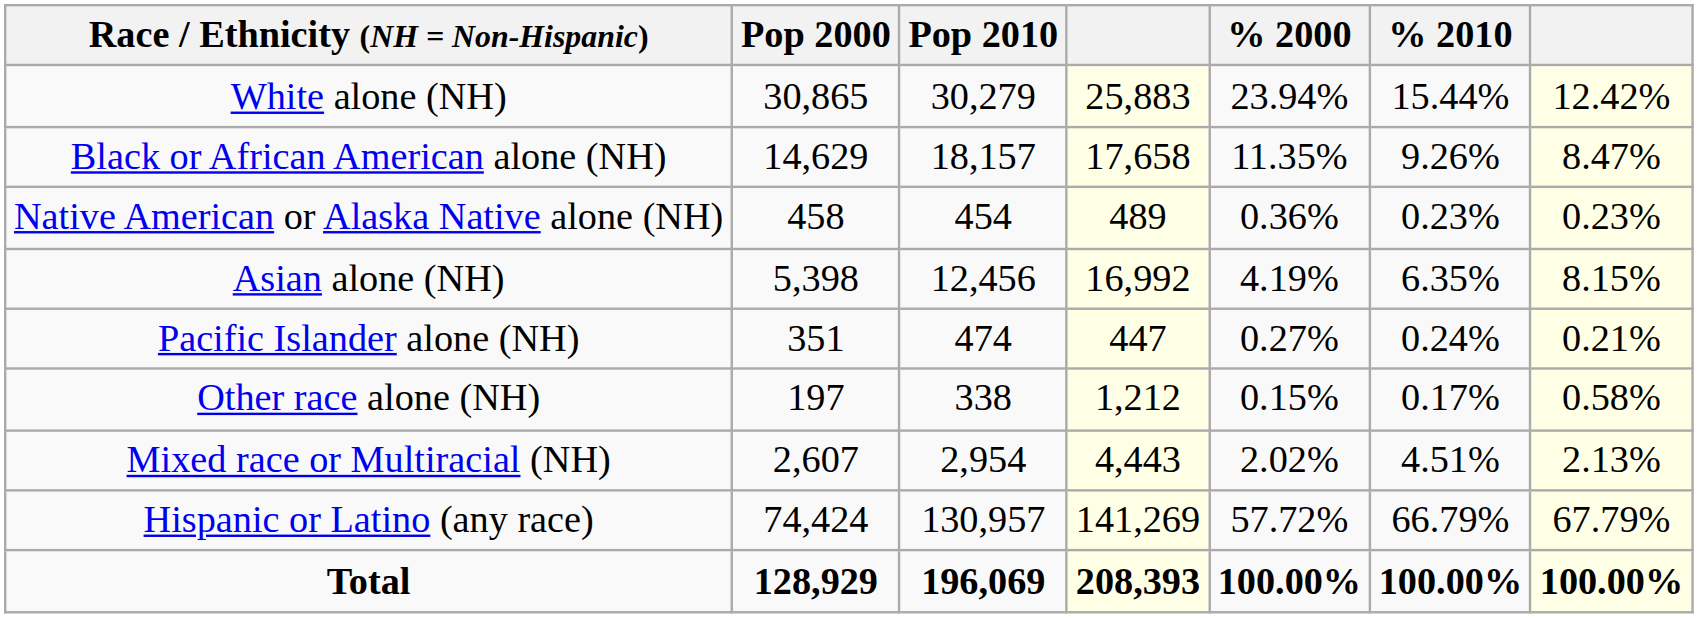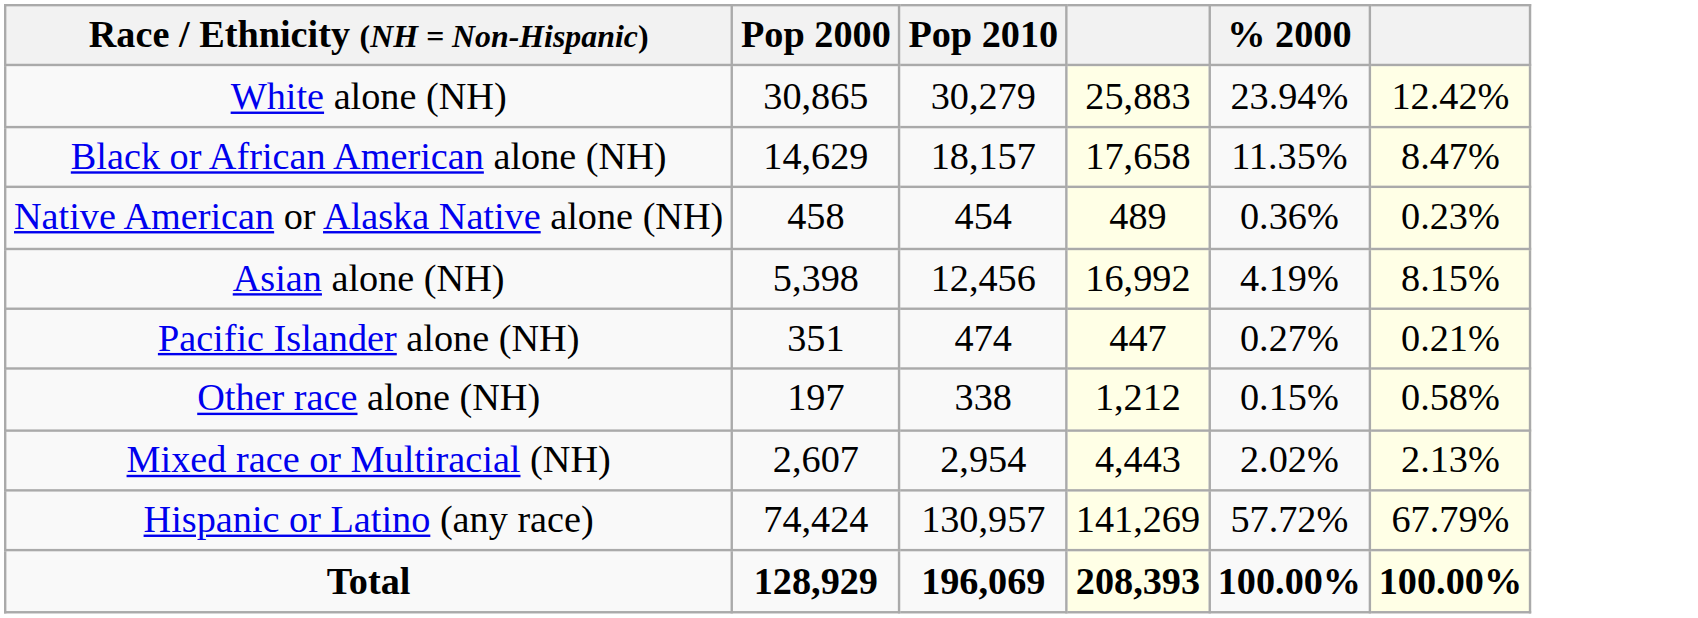- column: (1450, 34)
